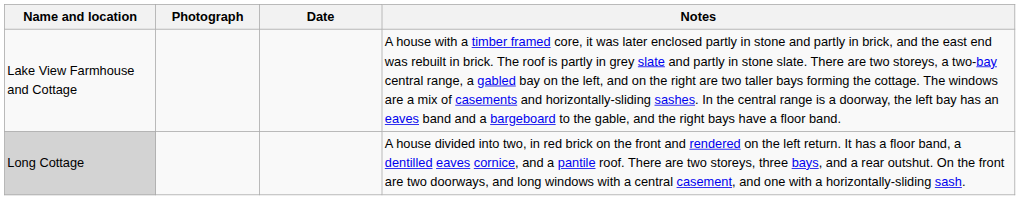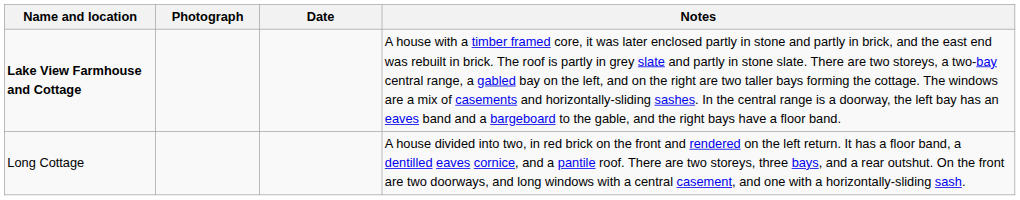(71, 80) normal -> (74, 80) bold
(46, 163) lightgrey background -> (46, 163) no background
